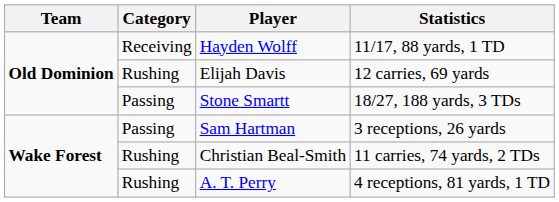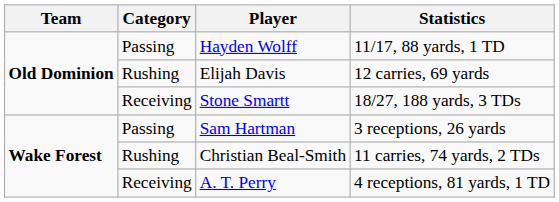(157, 45) Receiving -> (148, 45) Passing
(148, 100) Passing -> (157, 100) Receiving
(150, 182) Rushing -> (157, 182) Receiving
